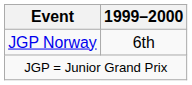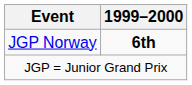(144, 42) normal -> (144, 42) bold
